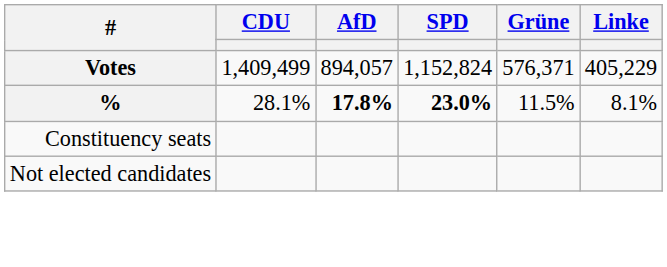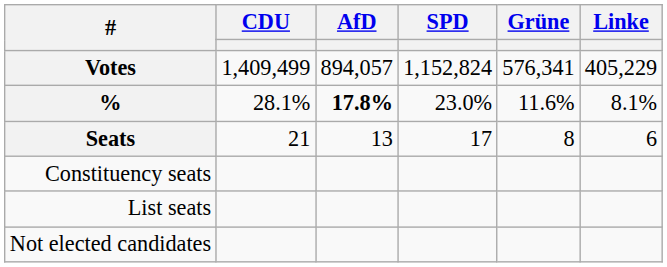(538, 67) 576,371 -> (538, 67) 576,341
(462, 102) bold -> (463, 102) normal
(546, 102) 11.5% -> (546, 102) 11.6%
+ row: (110, 138)
+ row: (169, 208)
